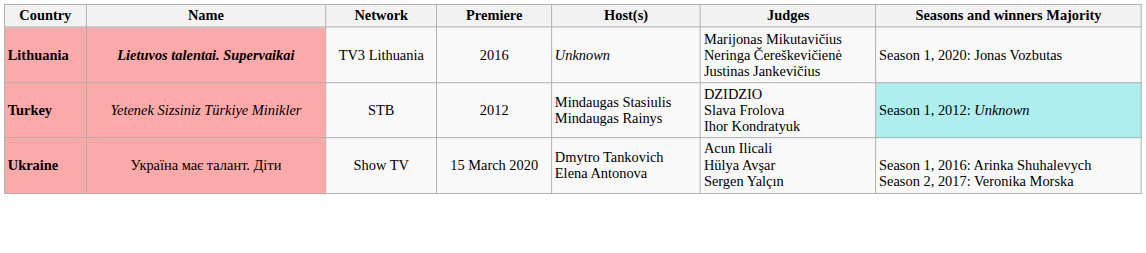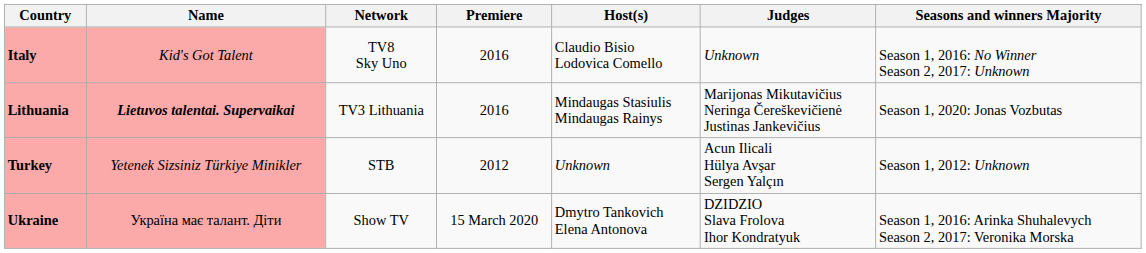+ row: (22, 54)
(582, 54) Unknown -> (613, 110) Mindaugas Stasiulis Mindaugas Rainys
(613, 110) Mindaugas Stasiulis Mindaugas Rainys -> (582, 165) Unknown
(752, 110) DZIDZIO Slava Frolova Ihor Kondratyuk -> (744, 165) Acun Ilicali Hülya Avşar Sergen Yalçın
(954, 110) paleturquoise background -> (954, 165) no background
(744, 165) Acun Ilicali Hülya Avşar Sergen Yalçın -> (752, 220) DZIDZIO Slava Frolova Ihor Kondratyuk
